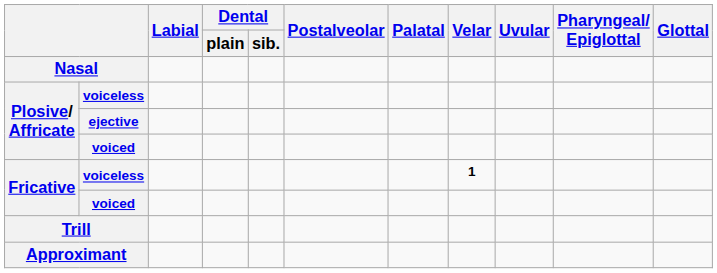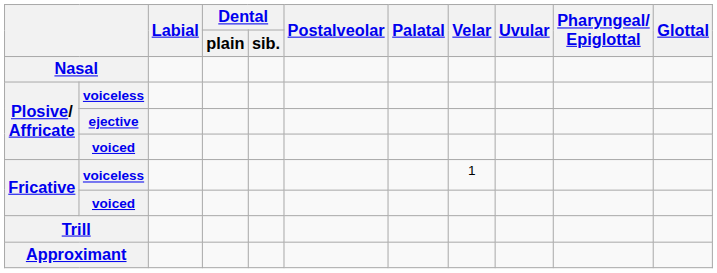(472, 174) bold -> (472, 171) normal
